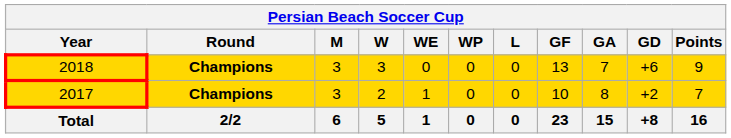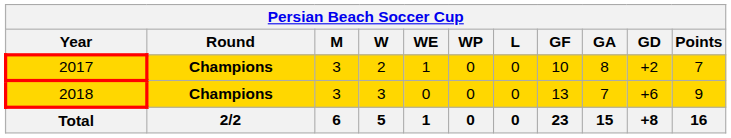rows swapped: (76, 94) <-> (76, 68)
